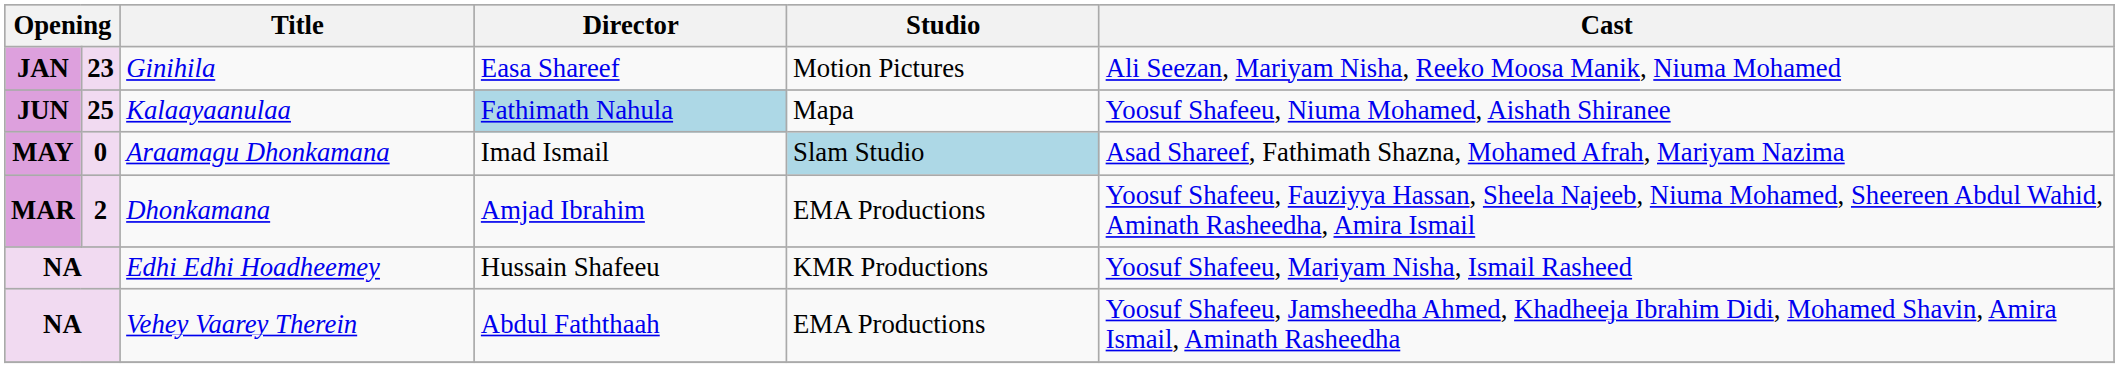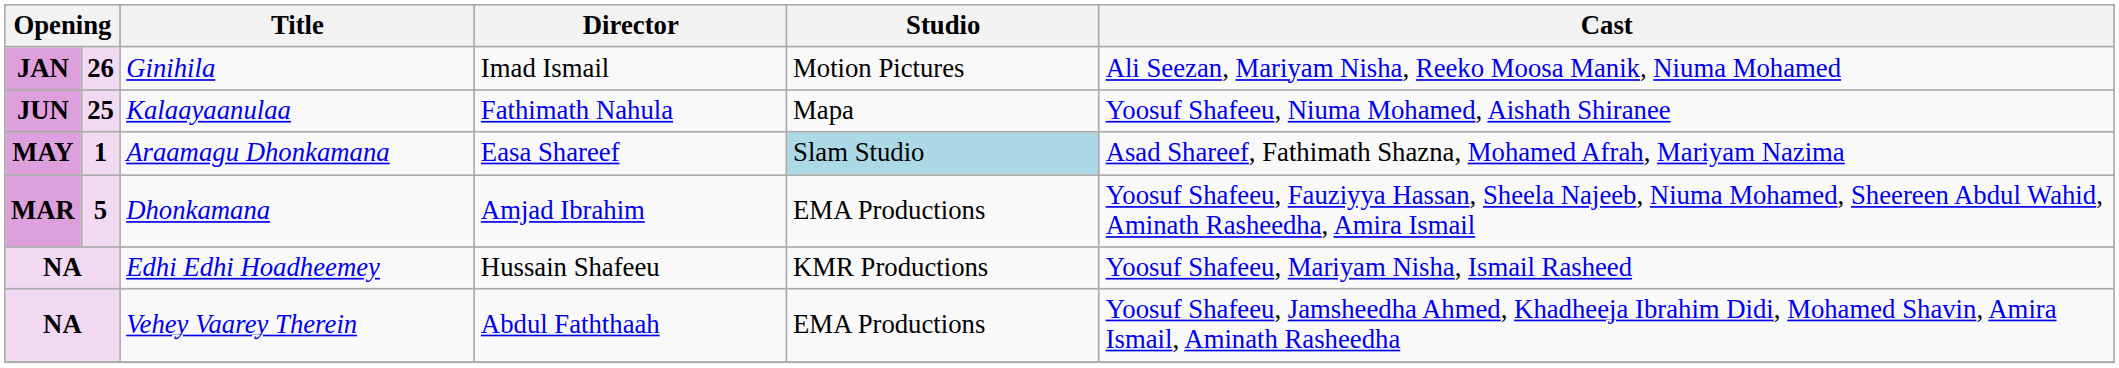(100, 68) 23 -> (100, 68) 26
(550, 68) Easa Shareef -> (545, 68) Imad Ismail
(577, 110) lightblue background -> (577, 110) no background
(100, 152) 0 -> (100, 152) 1
(545, 152) Imad Ismail -> (550, 152) Easa Shareef
(100, 210) 2 -> (100, 210) 5
